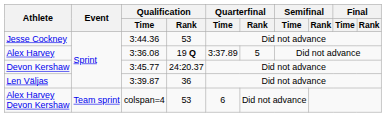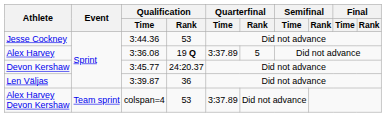(223, 101) 6 -> (223, 101) 3:37.89
